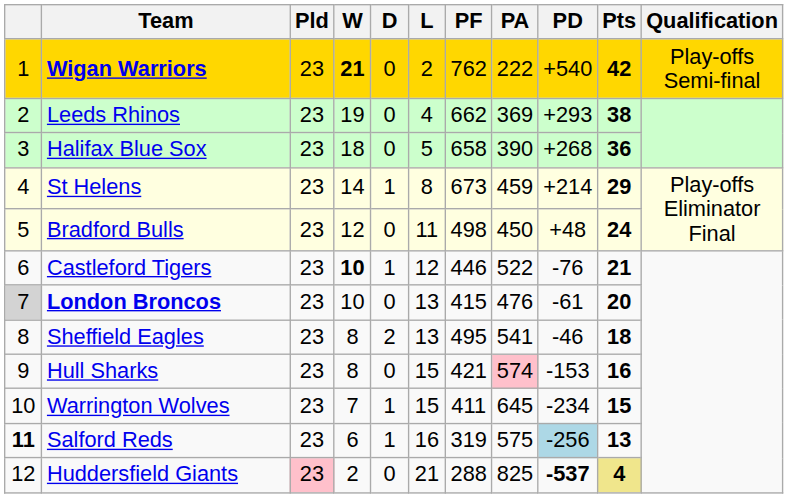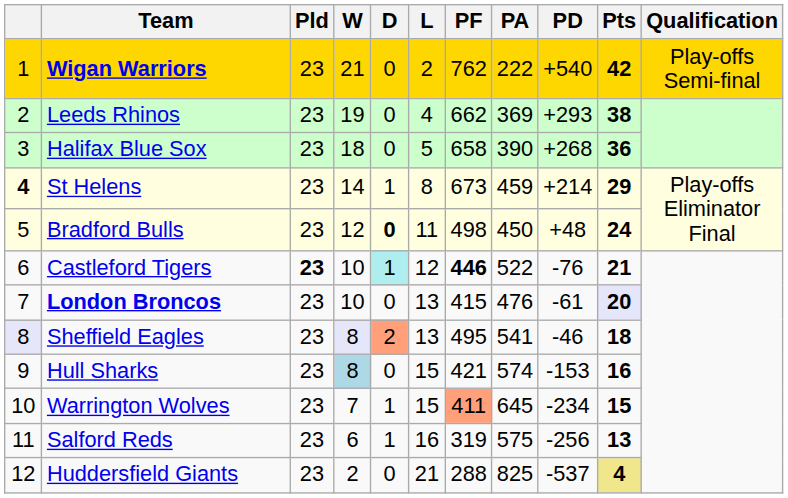(352, 68) bold -> (352, 68) normal
(23, 187) normal -> (23, 187) bold
(390, 229) normal -> (390, 229) bold
(312, 267) normal -> (312, 267) bold
(352, 267) bold -> (352, 267) normal
(390, 267) no background -> (390, 267) paleturquoise background
(469, 267) normal -> (469, 267) bold
(23, 302) lightgrey background -> (23, 302) no background
(619, 302) no background -> (619, 302) lavender background
(23, 336) no background -> (23, 336) lavender background
(352, 336) no background -> (352, 336) lavender background
(390, 336) no background -> (390, 336) lightsalmon background
(352, 371) no background -> (352, 371) lightblue background
(515, 371) pink background -> (515, 371) no background
(469, 405) no background -> (469, 405) lightsalmon background
(23, 440) bold -> (23, 440) normal
(568, 440) lightblue background -> (568, 440) no background
(312, 474) pink background -> (312, 474) no background
(568, 474) bold -> (568, 474) normal
